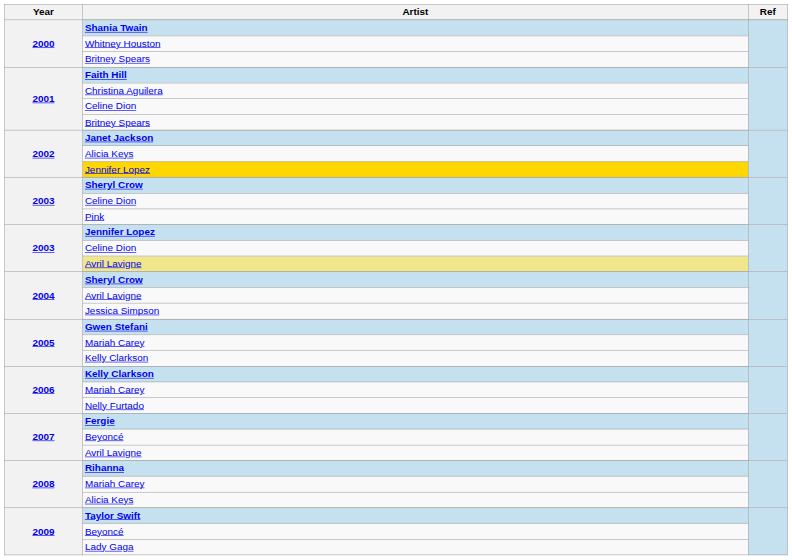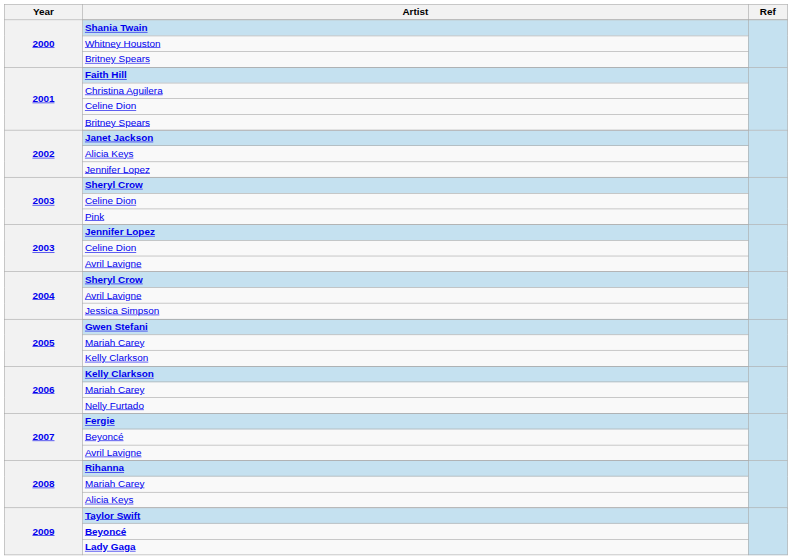(117, 169) gold background -> (117, 169) no background
(113, 264) khaki background -> (113, 264) no background
(104, 531) normal -> (106, 531) bold
(109, 547) normal -> (110, 547) bold
